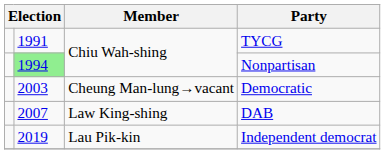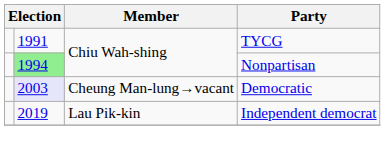(33, 88) no background -> (33, 88) lavender background
- row: (257, 112)
